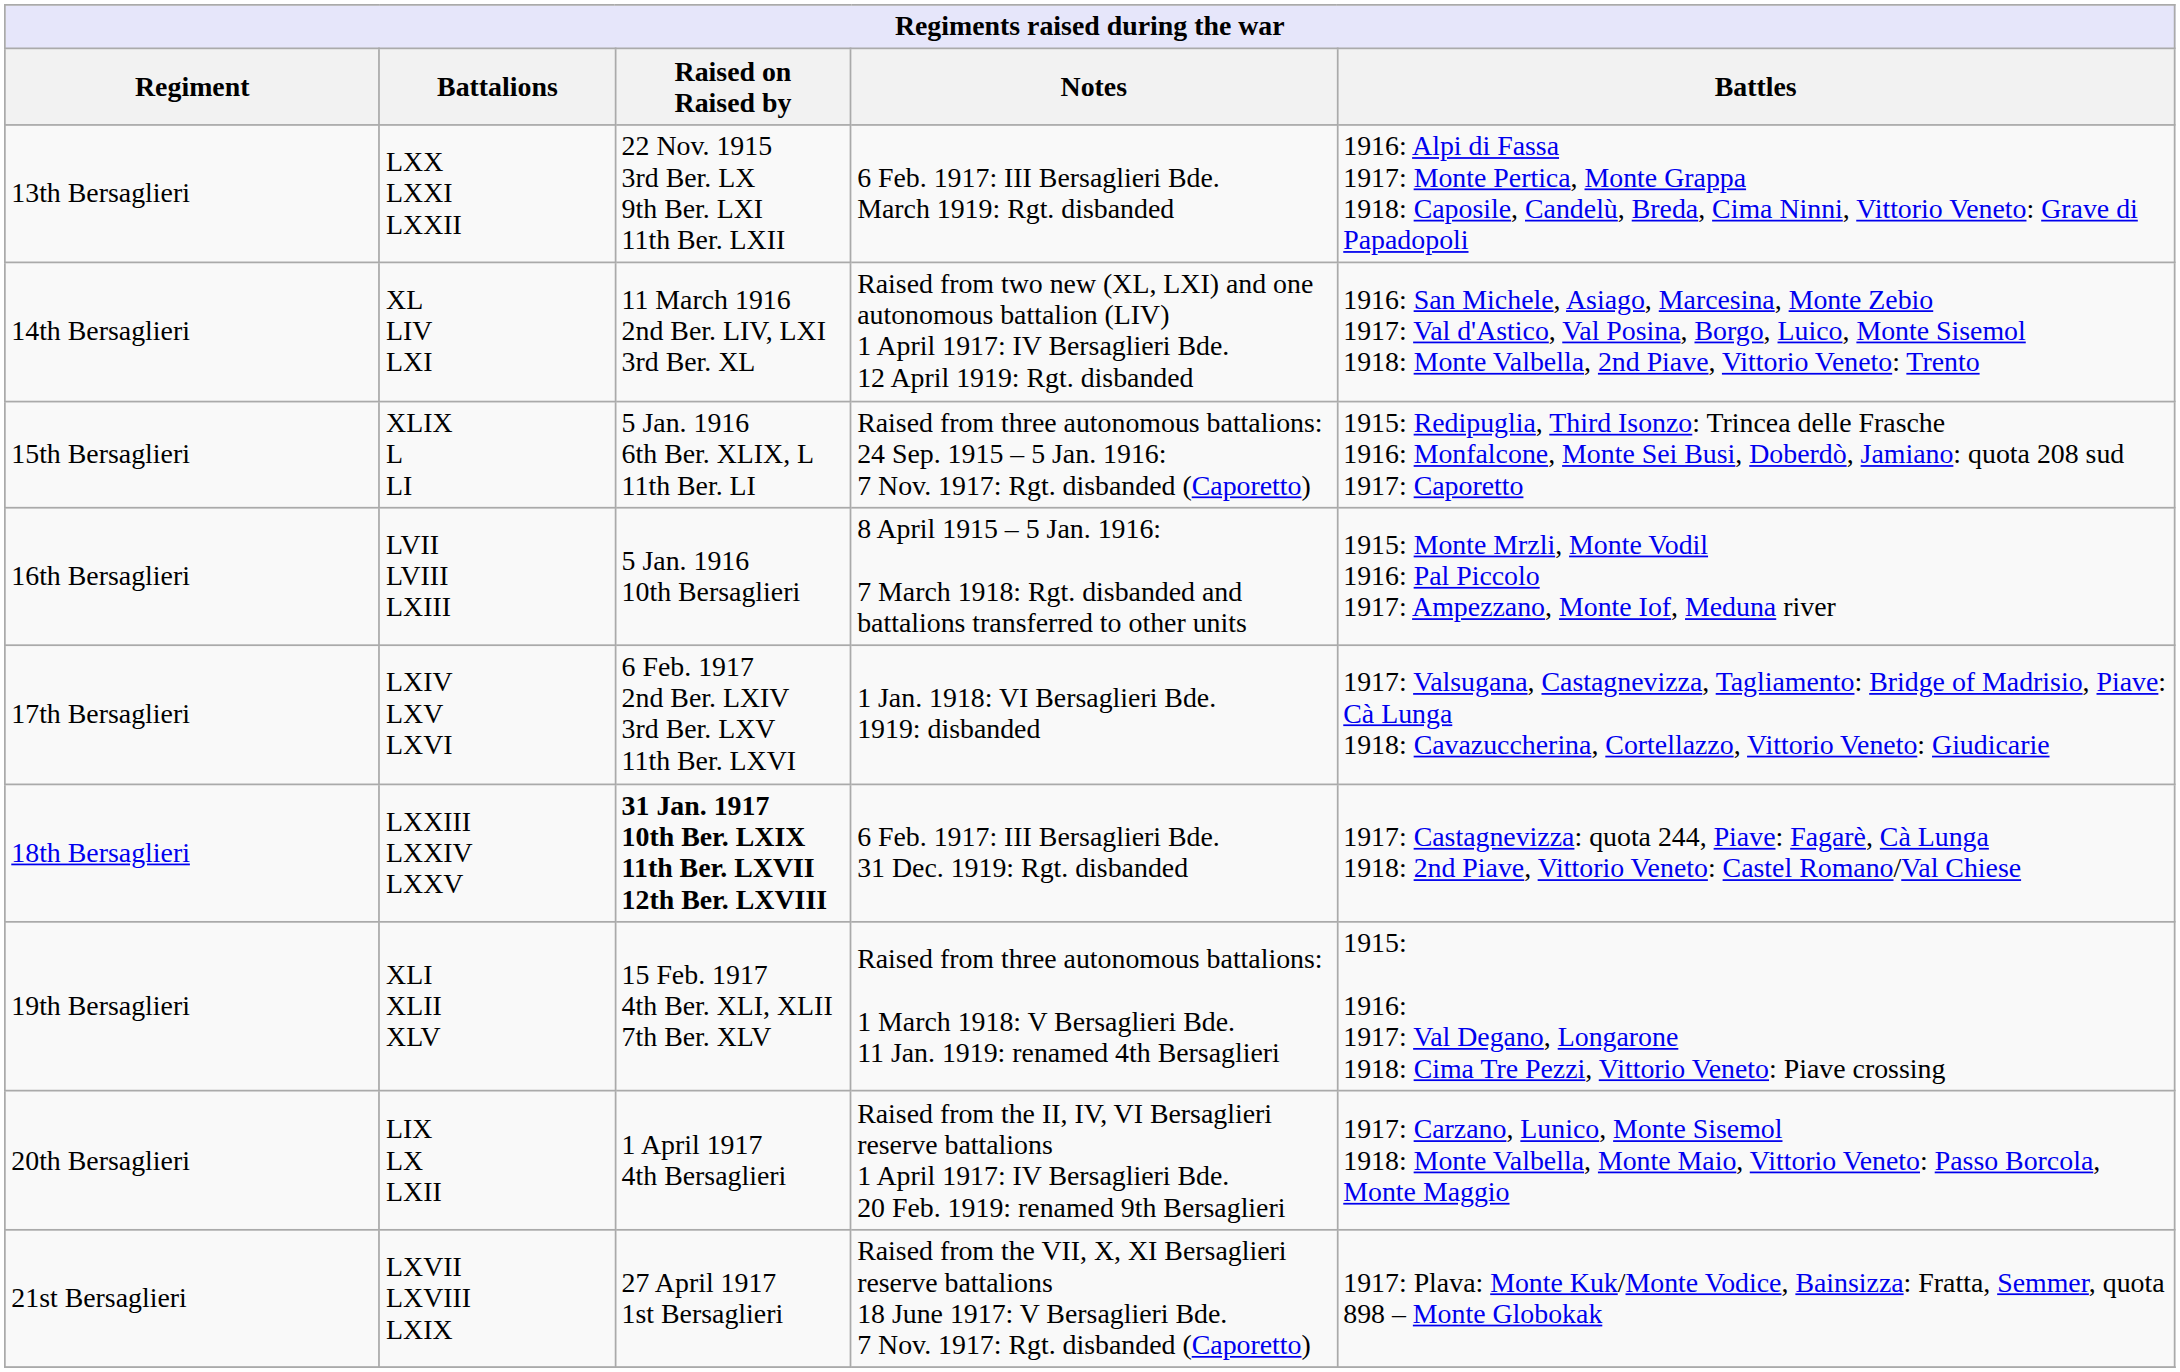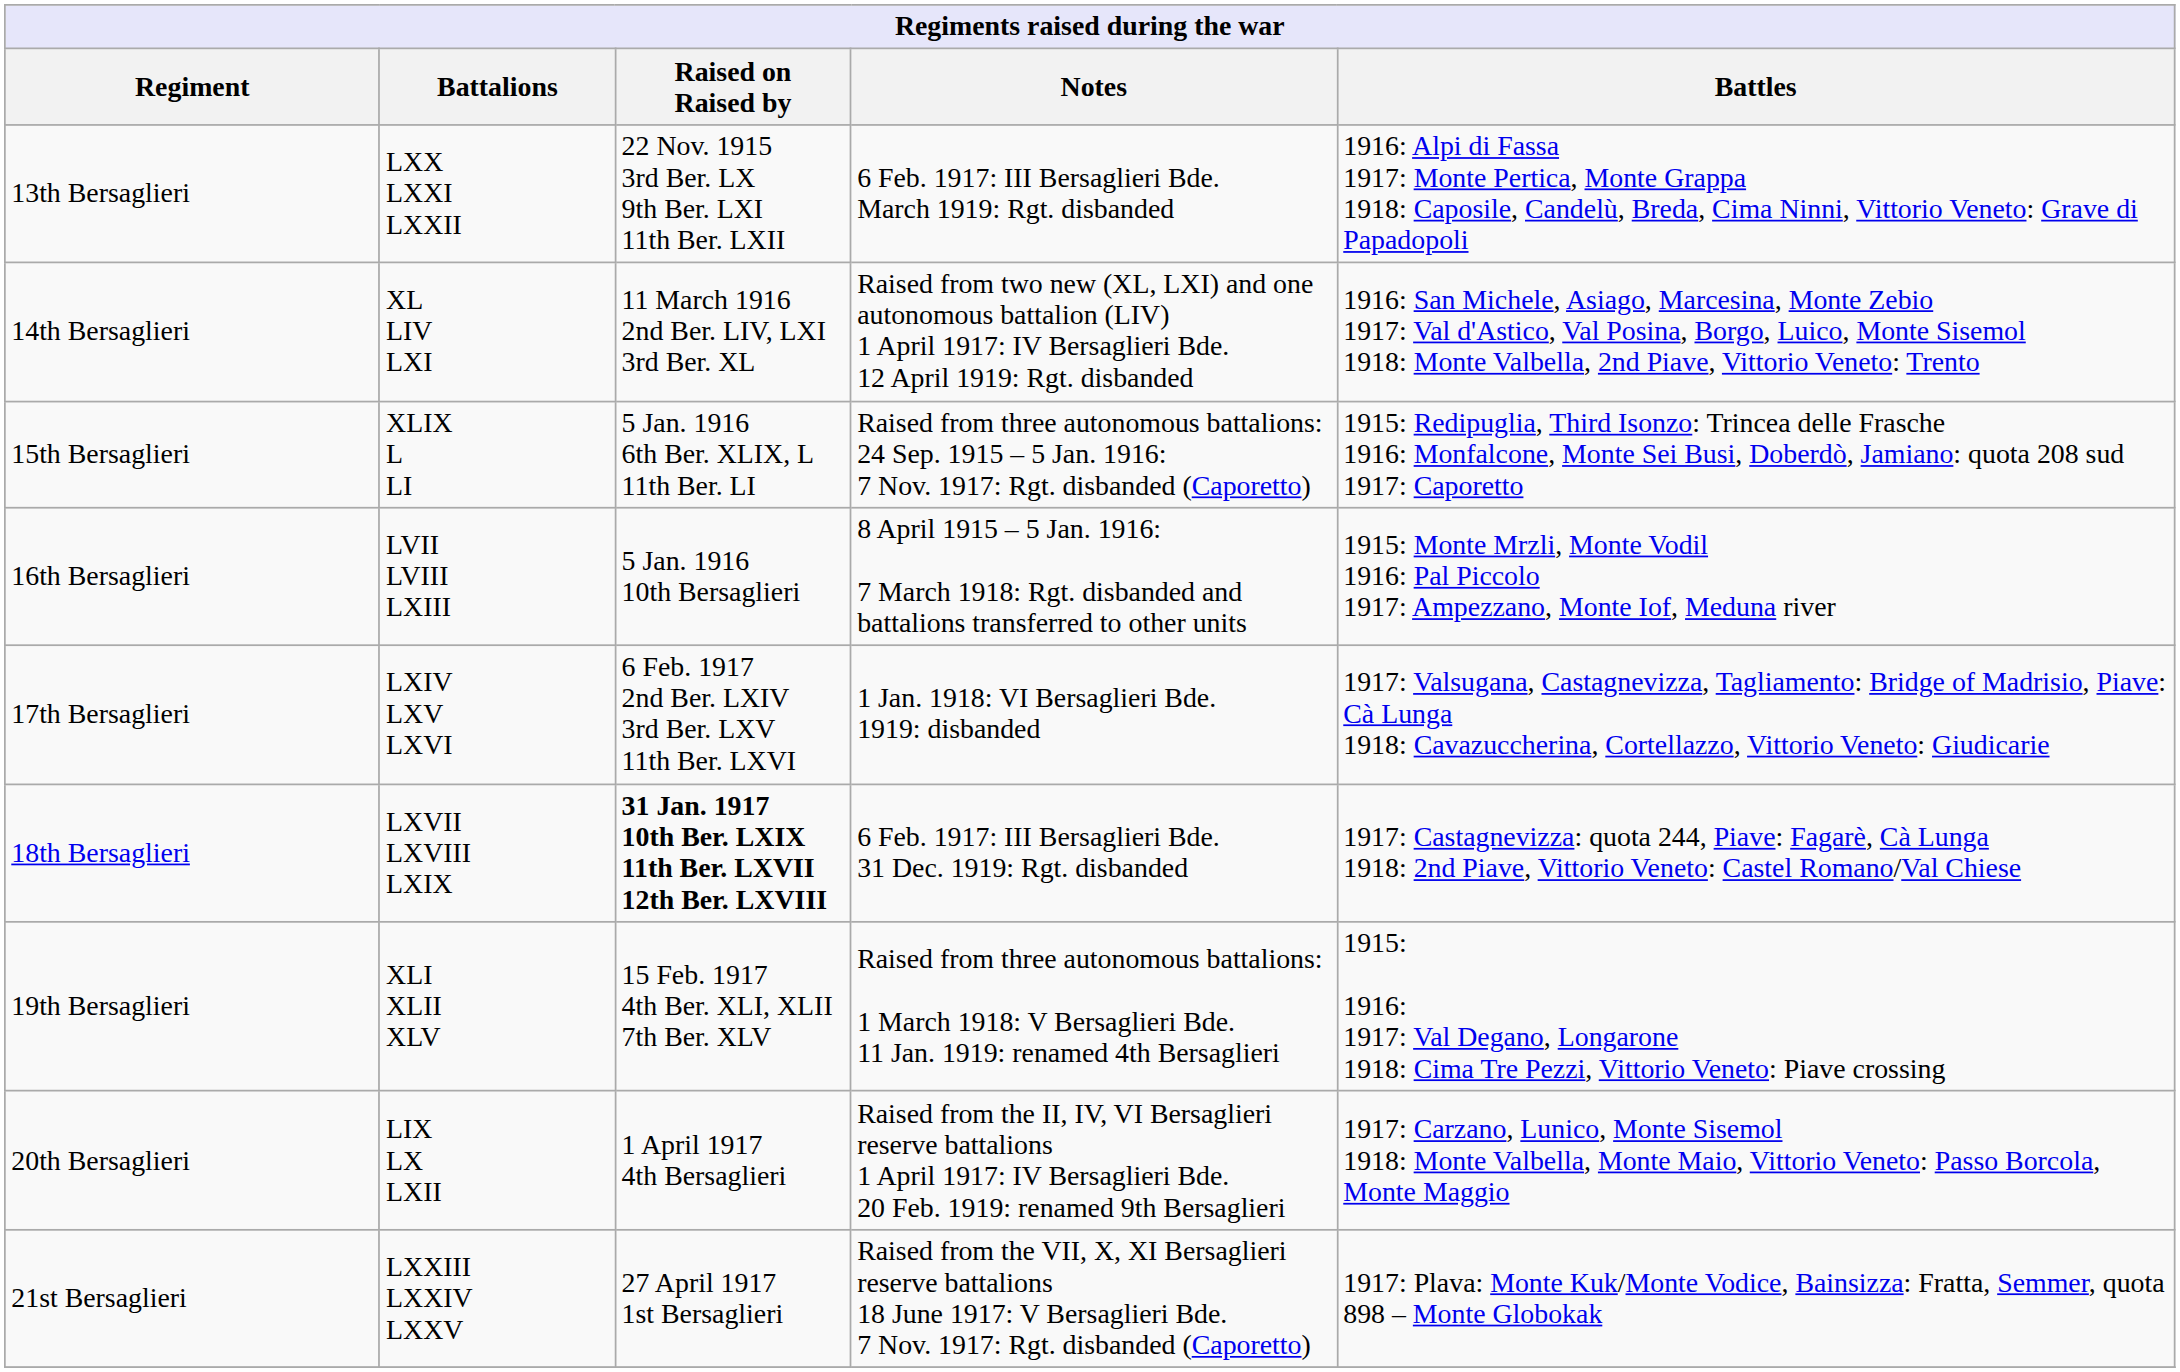(429, 852) LXXIII LXXIV LXXV -> (429, 852) LXVII LXVIII LXIX
(429, 1298) LXVII LXVIII LXIX -> (429, 1298) LXXIII LXXIV LXXV
